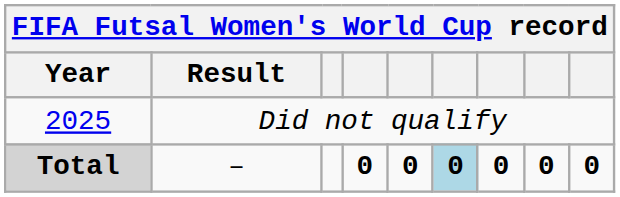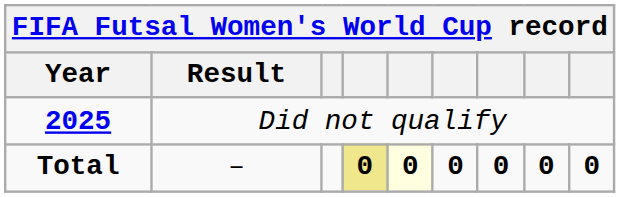(78, 121) normal -> (78, 121) bold
(78, 167) lightgrey background -> (78, 167) no background
(365, 167) no background -> (365, 167) khaki background
(410, 167) no background -> (410, 167) lightyellow background
(456, 167) lightblue background -> (456, 167) no background
